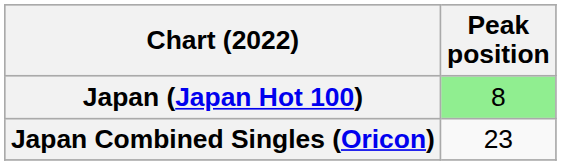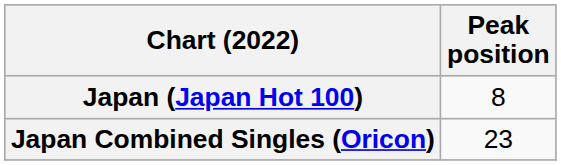(498, 97) lightgreen background -> (498, 97) no background
